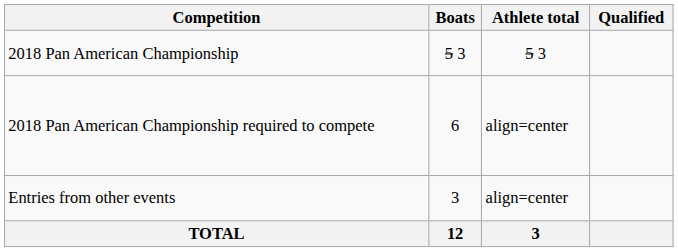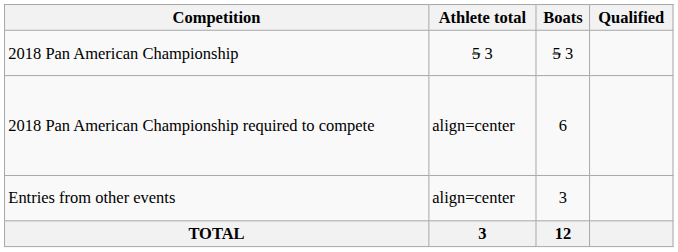columns swapped: (455, 17) <-> (536, 17)
